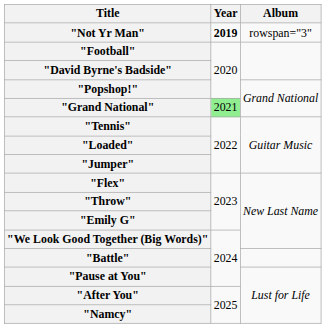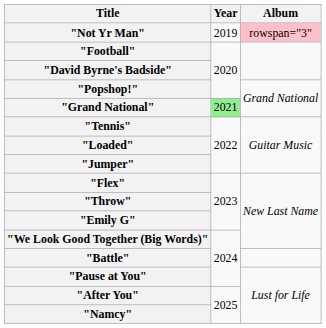(226, 32) bold -> (226, 32) normal
(281, 32) no background -> (281, 32) pink background
